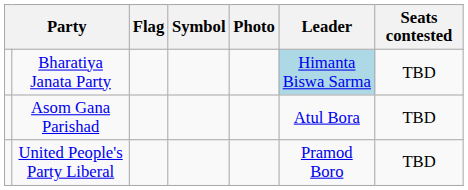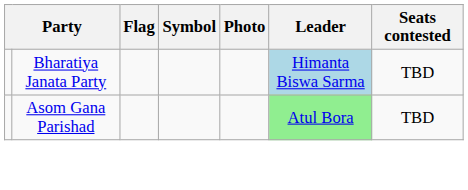(327, 117) no background -> (321, 117) lightgreen background
- row: (71, 162)
